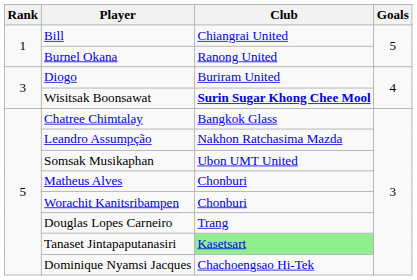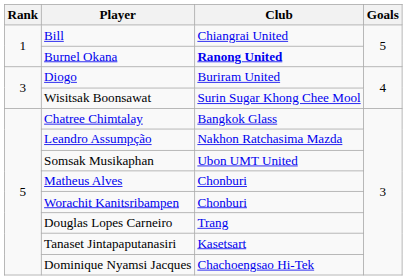(237, 56) normal -> (240, 56) bold
(284, 98) bold -> (279, 98) normal
(222, 243) lightgreen background -> (222, 243) no background
